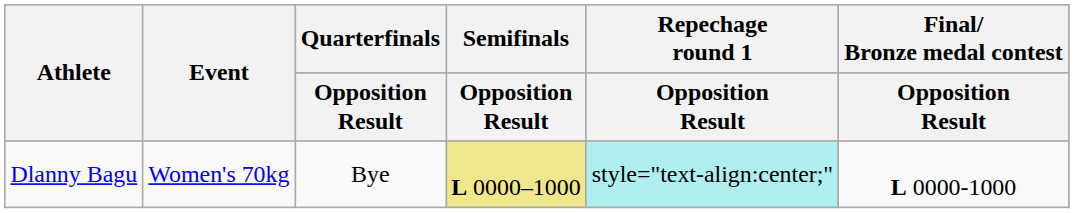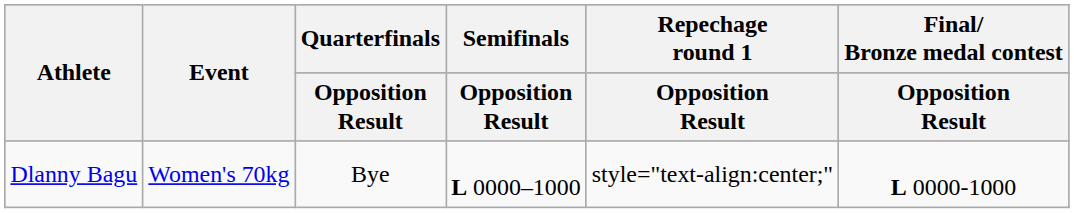(516, 188) khaki background -> (516, 188) no background
(712, 174) paleturquoise background -> (712, 174) no background
